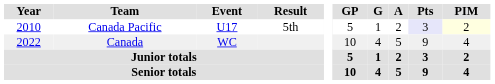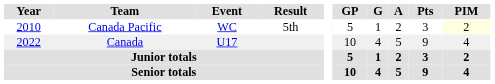(227, 26) U17 -> (227, 26) WC
(425, 26) lavender background -> (425, 26) no background
(227, 42) WC -> (227, 42) U17
